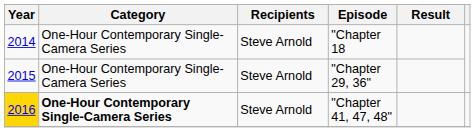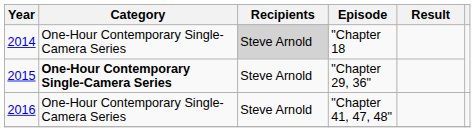(276, 42) no background -> (276, 42) lightgrey background
(133, 76) normal -> (116, 76) bold
(21, 110) gold background -> (21, 110) no background
(116, 110) bold -> (133, 110) normal
